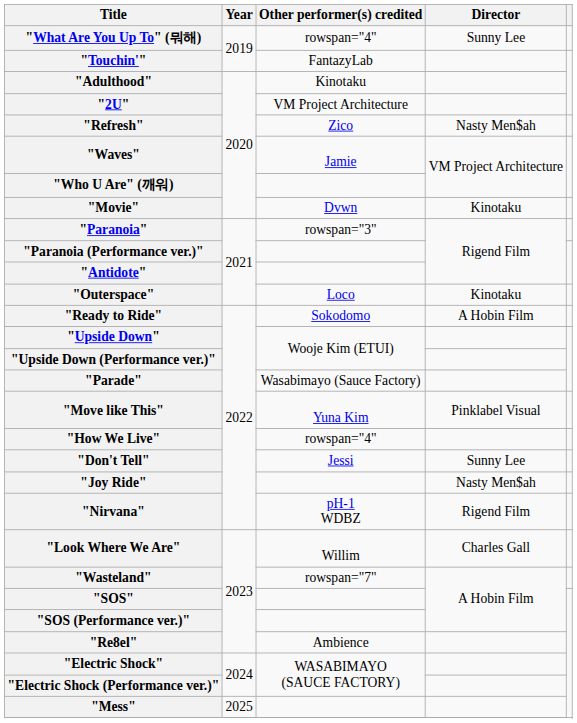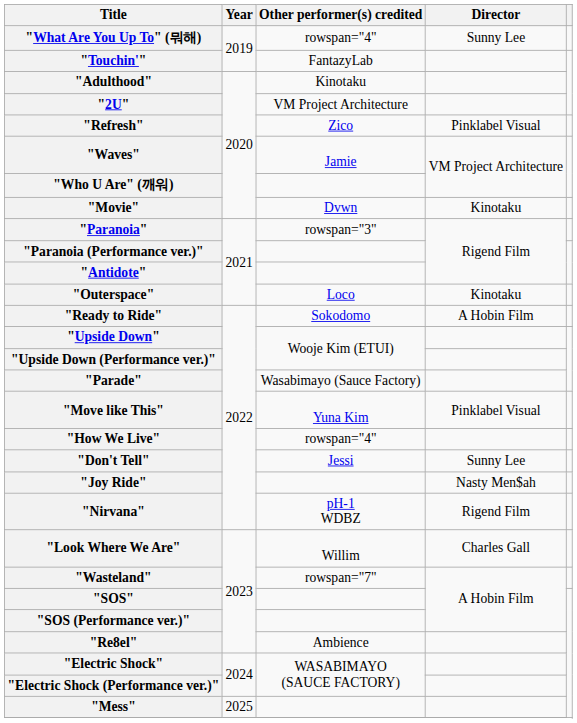(496, 125) Nasty Men$ah -> (496, 125) Pinklabel Visual
